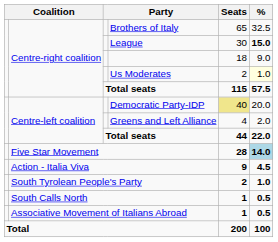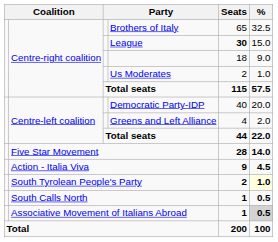(242, 43) normal -> (242, 43) bold
(261, 43) bold -> (261, 43) normal
(264, 74) lightyellow background -> (264, 74) no background
(242, 105) khaki background -> (242, 105) no background
(261, 151) lightblue background -> (261, 151) no background
(264, 182) no background -> (264, 182) lightyellow background
(264, 213) no background -> (264, 213) lightgrey background
